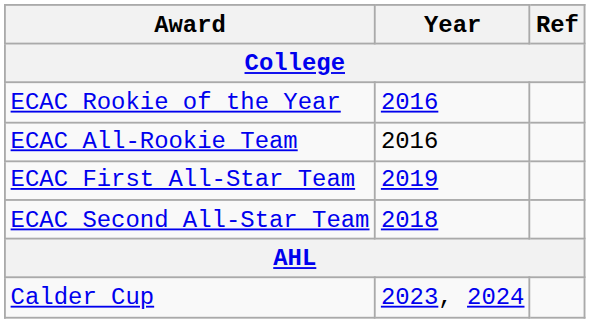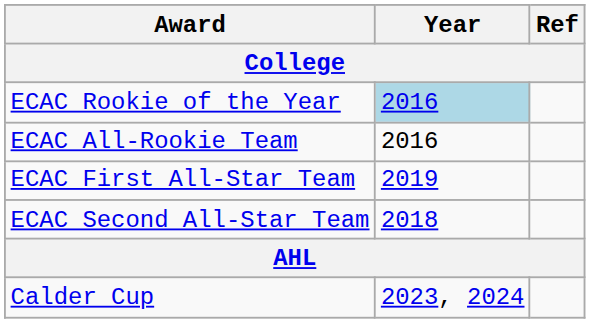(410, 102) no background -> (410, 102) lightblue background
